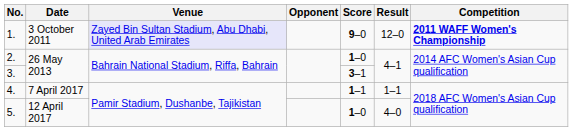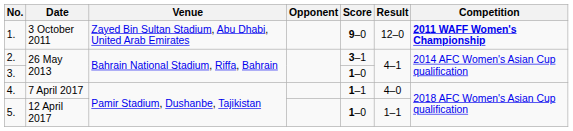(180, 35) lavender background -> (180, 35) no background
(357, 57) 1–0 -> (357, 57) 3–1
(357, 73) 3–1 -> (357, 73) 1–0
(393, 90) 1–1 -> (393, 90) 4–0
(393, 112) 4–0 -> (393, 112) 1–1
